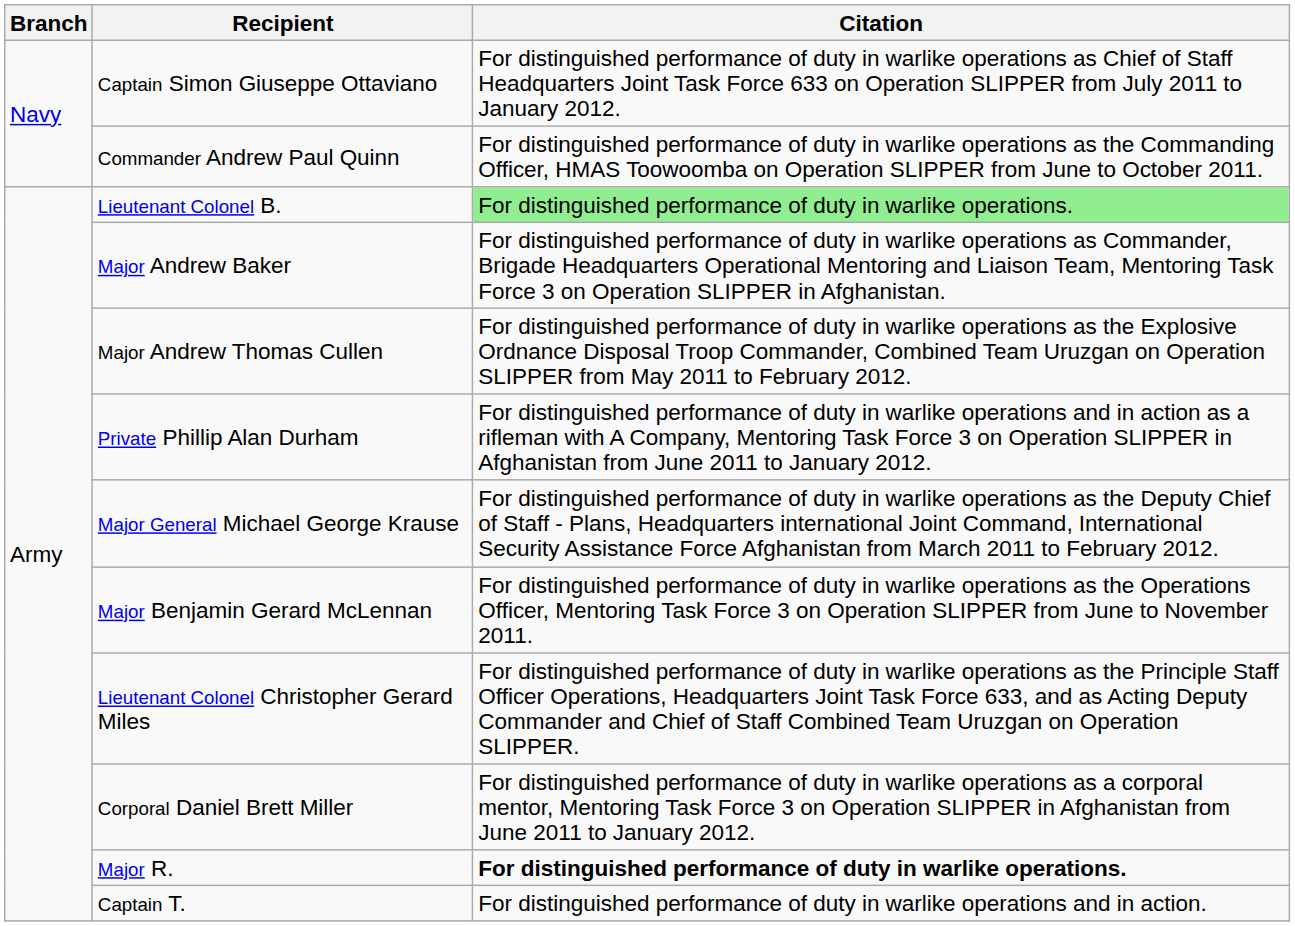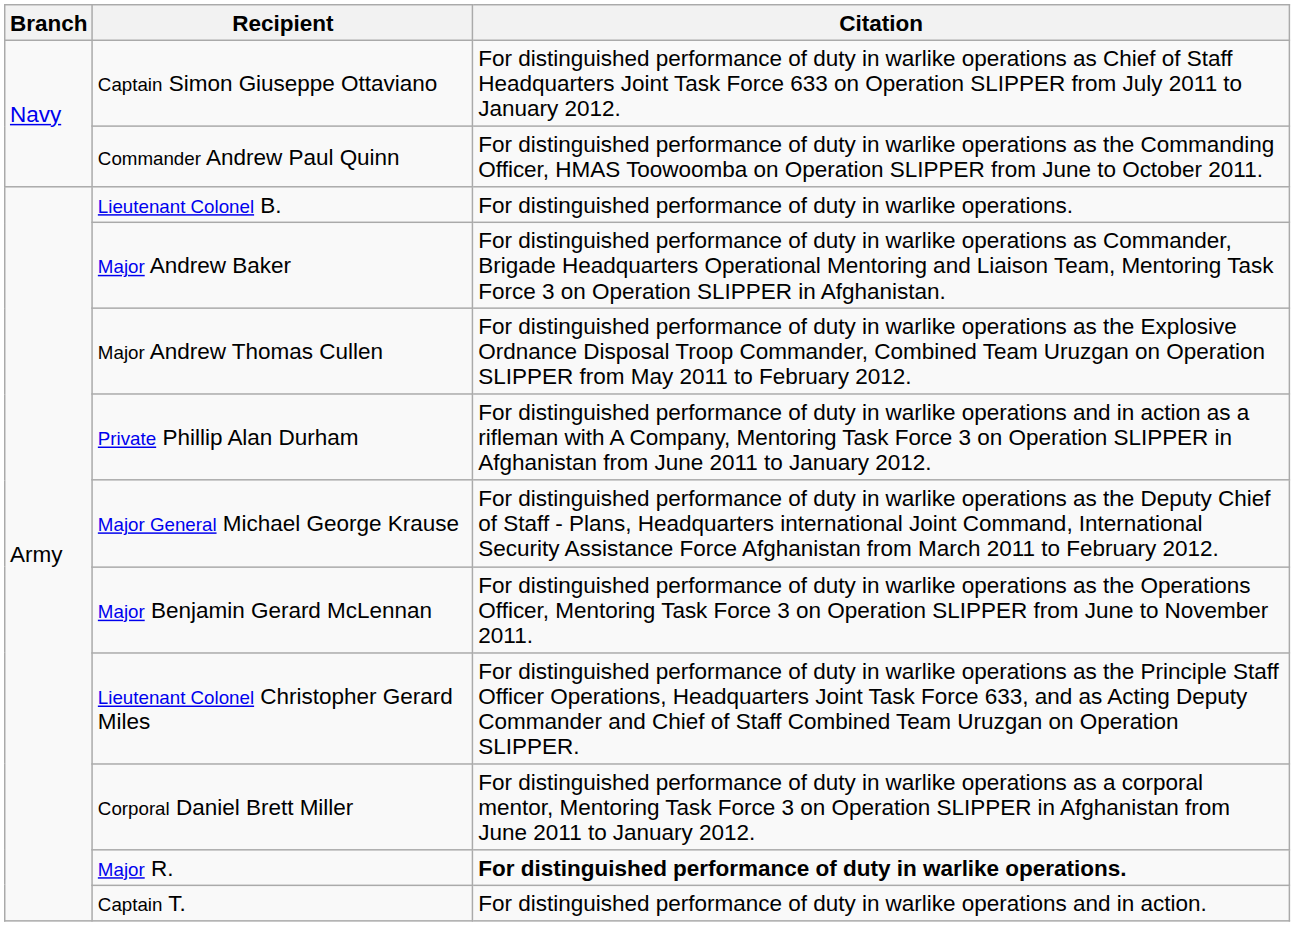(776, 205) lightgreen background -> (776, 205) no background
